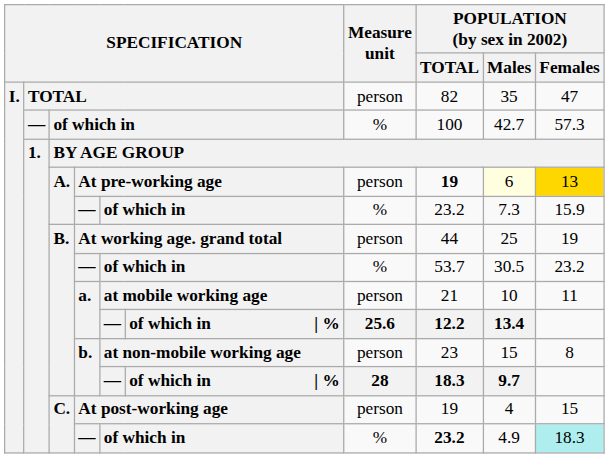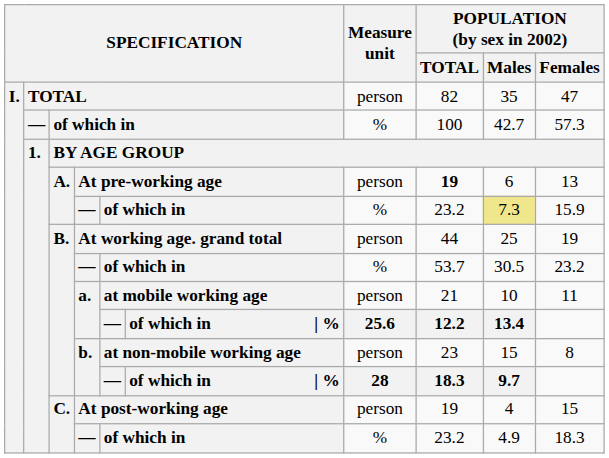(509, 181) lightyellow background -> (509, 181) no background
(570, 181) gold background -> (570, 181) no background
(509, 209) no background -> (509, 209) khaki background
(449, 437) bold -> (449, 437) normal
(570, 437) paleturquoise background -> (570, 437) no background
